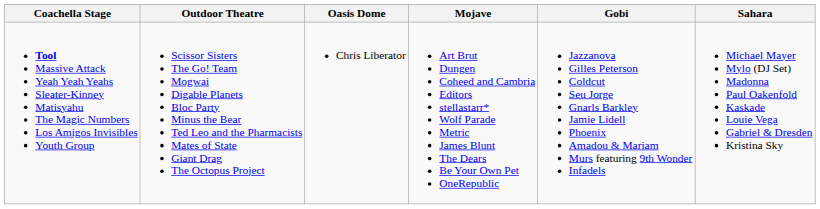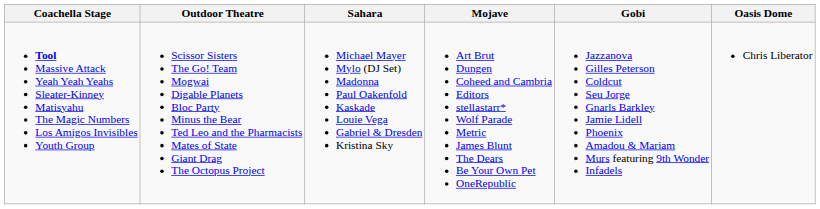columns swapped: (755, 13) <-> (357, 13)
